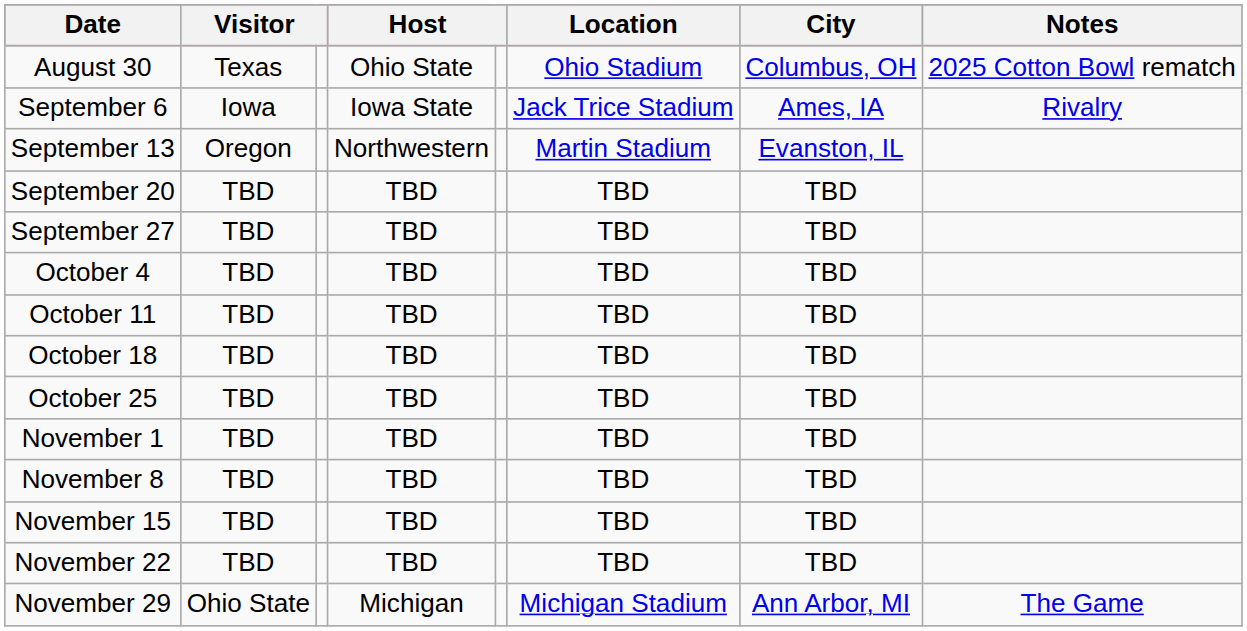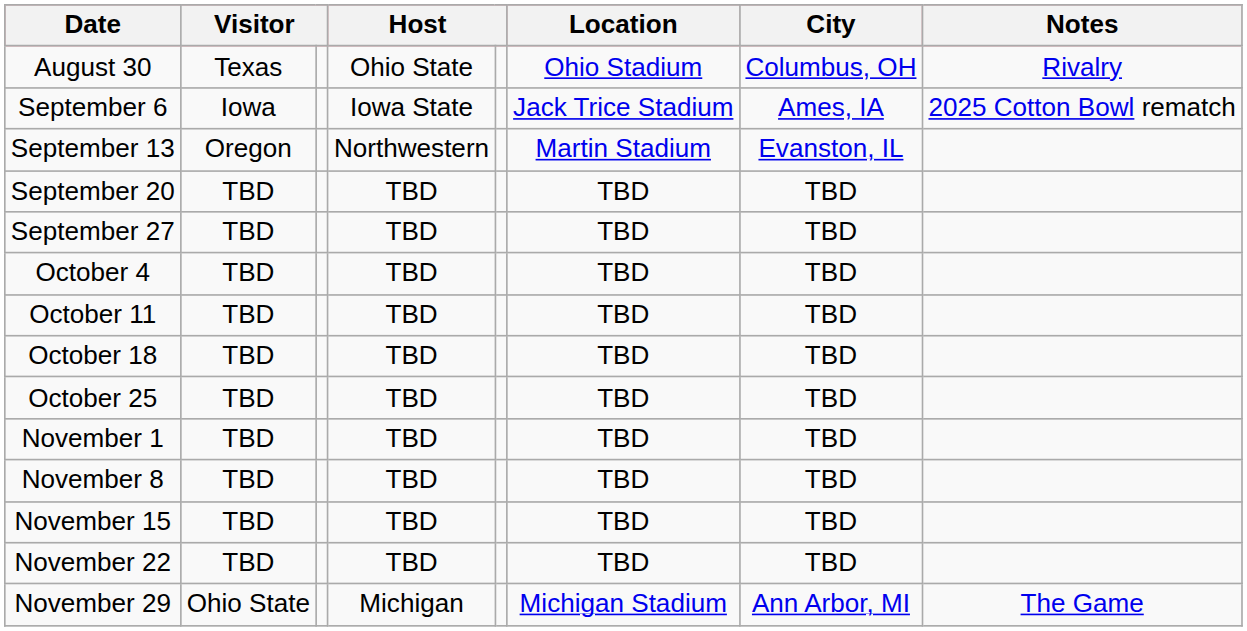(1082, 66) 2025 Cotton Bowl rematch -> (1082, 66) Rivalry
(1082, 107) Rivalry -> (1082, 107) 2025 Cotton Bowl rematch
